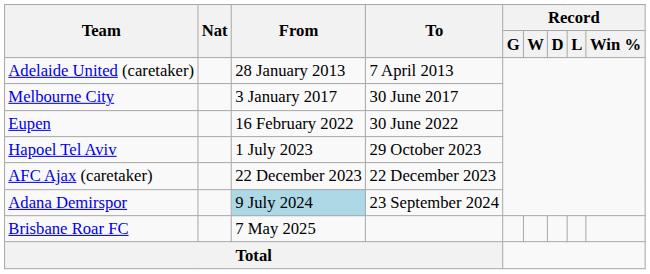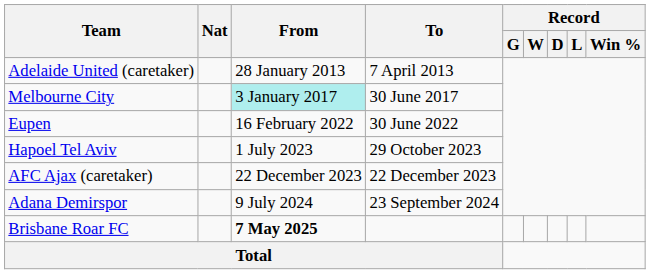(286, 96) no background -> (286, 96) paleturquoise background
(274, 202) lightblue background -> (274, 202) no background
(275, 228) normal -> (276, 228) bold
